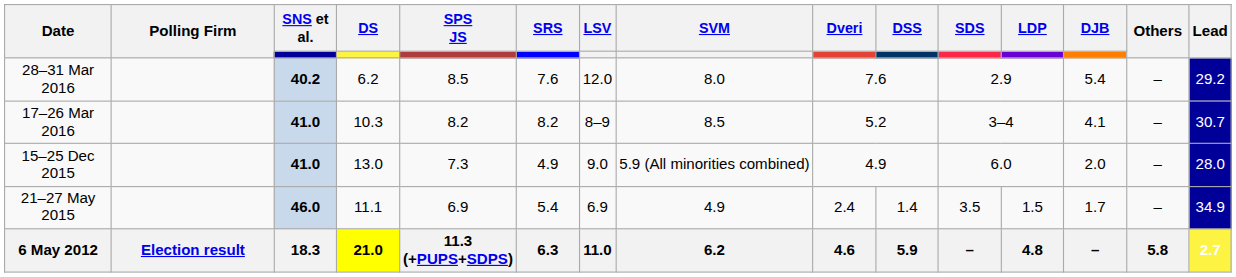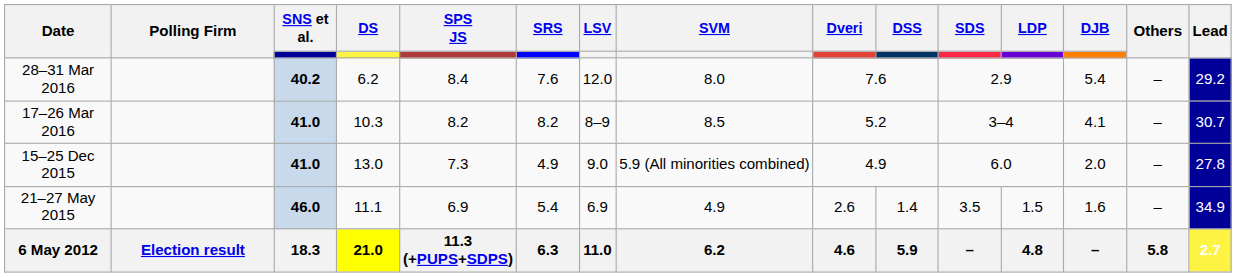(458, 79) 8.5 -> (458, 79) 8.4
(1210, 164) 28.0 -> (1210, 164) 27.8
(844, 207) 2.4 -> (844, 207) 2.6
(1095, 207) 1.7 -> (1095, 207) 1.6
